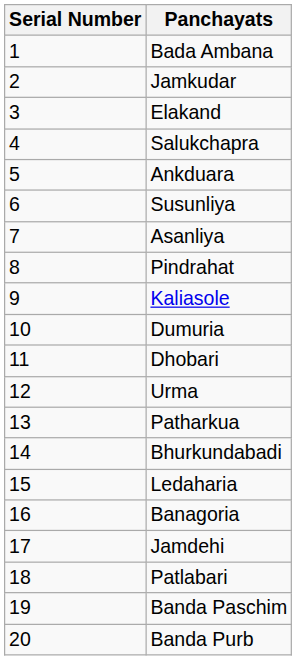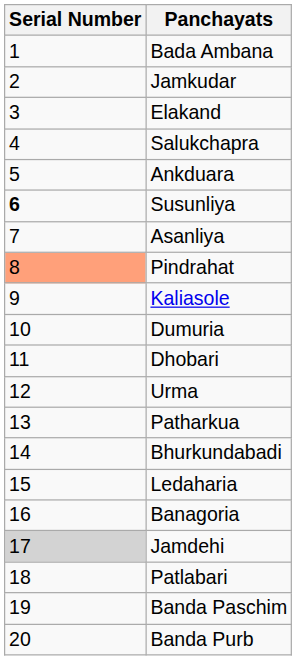(15, 205) normal -> (15, 205) bold
(15, 267) no background -> (15, 267) lightsalmon background
(20, 546) no background -> (20, 546) lightgrey background
